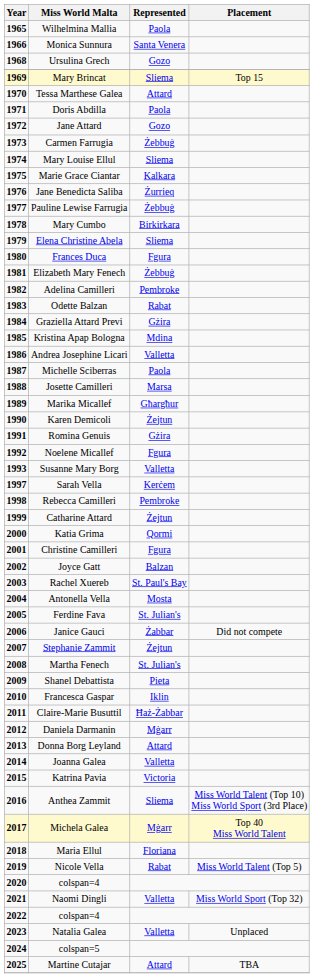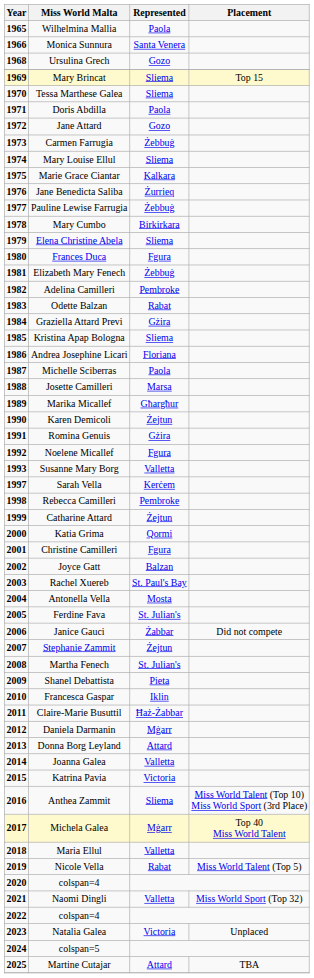(159, 94) Attard -> (159, 94) Sliema
(159, 338) Mdina -> (159, 338) Sliema
(159, 354) Valletta -> (159, 354) Floriana
(159, 850) Floriana -> (159, 850) Valletta
(159, 932) Valletta -> (159, 932) Victoria
